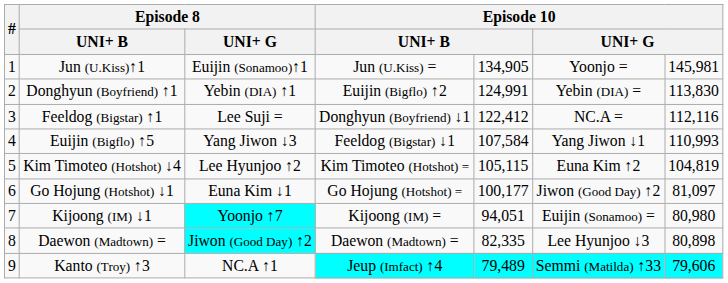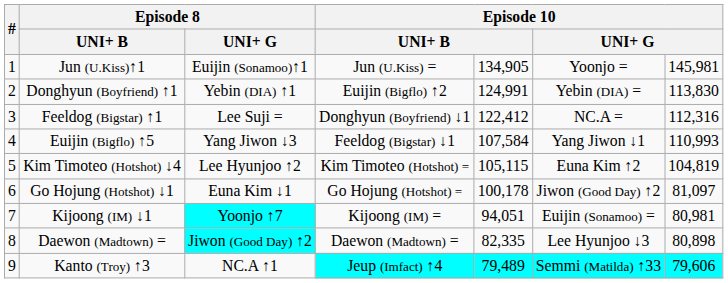(694, 116) 112,116 -> (694, 116) 112,316
(503, 191) 100,177 -> (503, 191) 100,178
(694, 215) 80,980 -> (694, 215) 80,981
